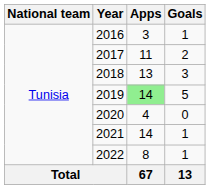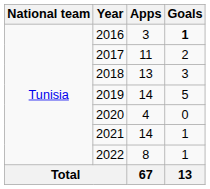(185, 34) normal -> (185, 34) bold
(146, 94) lightgreen background -> (146, 94) no background
